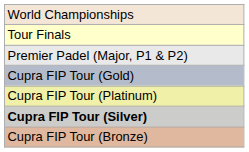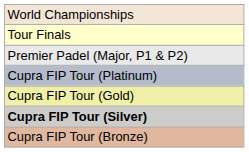(71, 75) Cupra FIP Tour (Gold) -> (82, 75) Cupra FIP Tour (Platinum)
(82, 96) Cupra FIP Tour (Platinum) -> (71, 96) Cupra FIP Tour (Gold)
